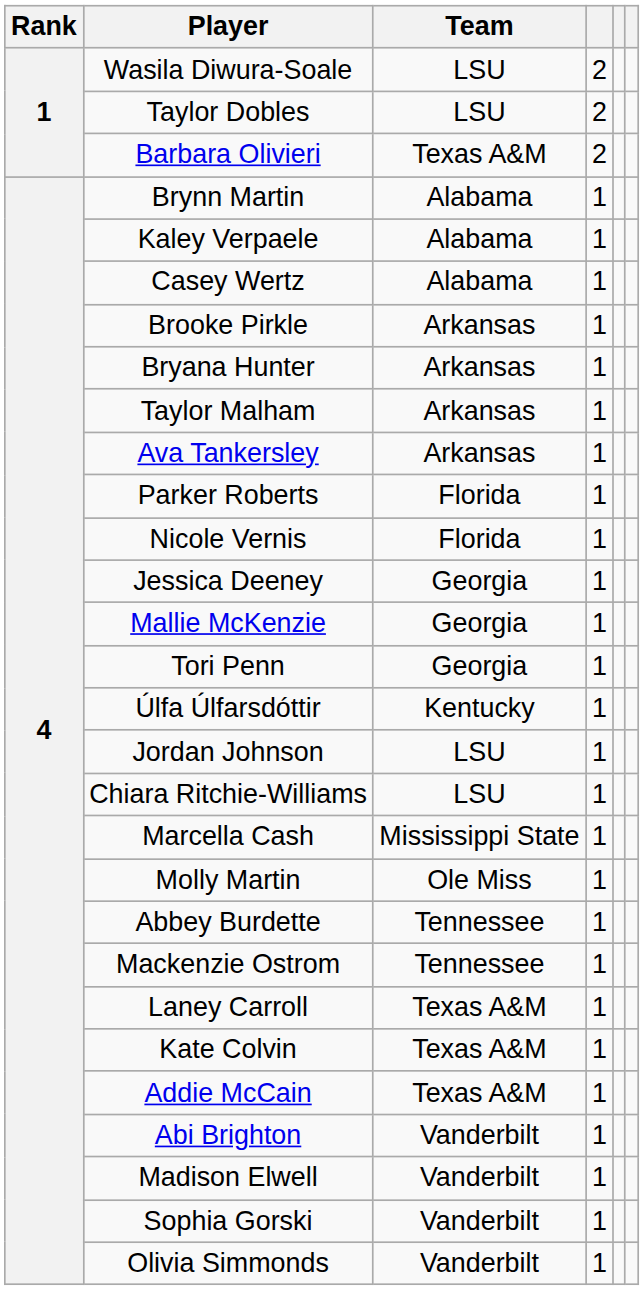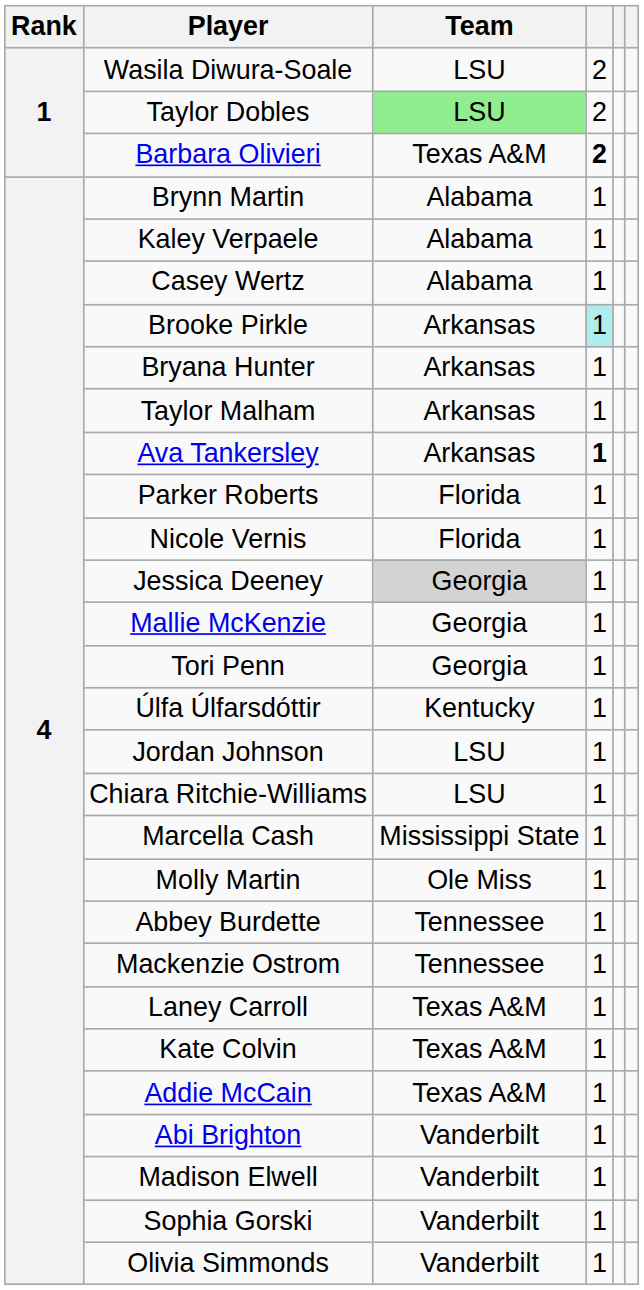(479, 111) no background -> (479, 111) lightgreen background
(599, 154) normal -> (599, 154) bold
(599, 325) no background -> (599, 325) paleturquoise background
(599, 452) normal -> (599, 452) bold
(479, 580) no background -> (479, 580) lightgrey background
